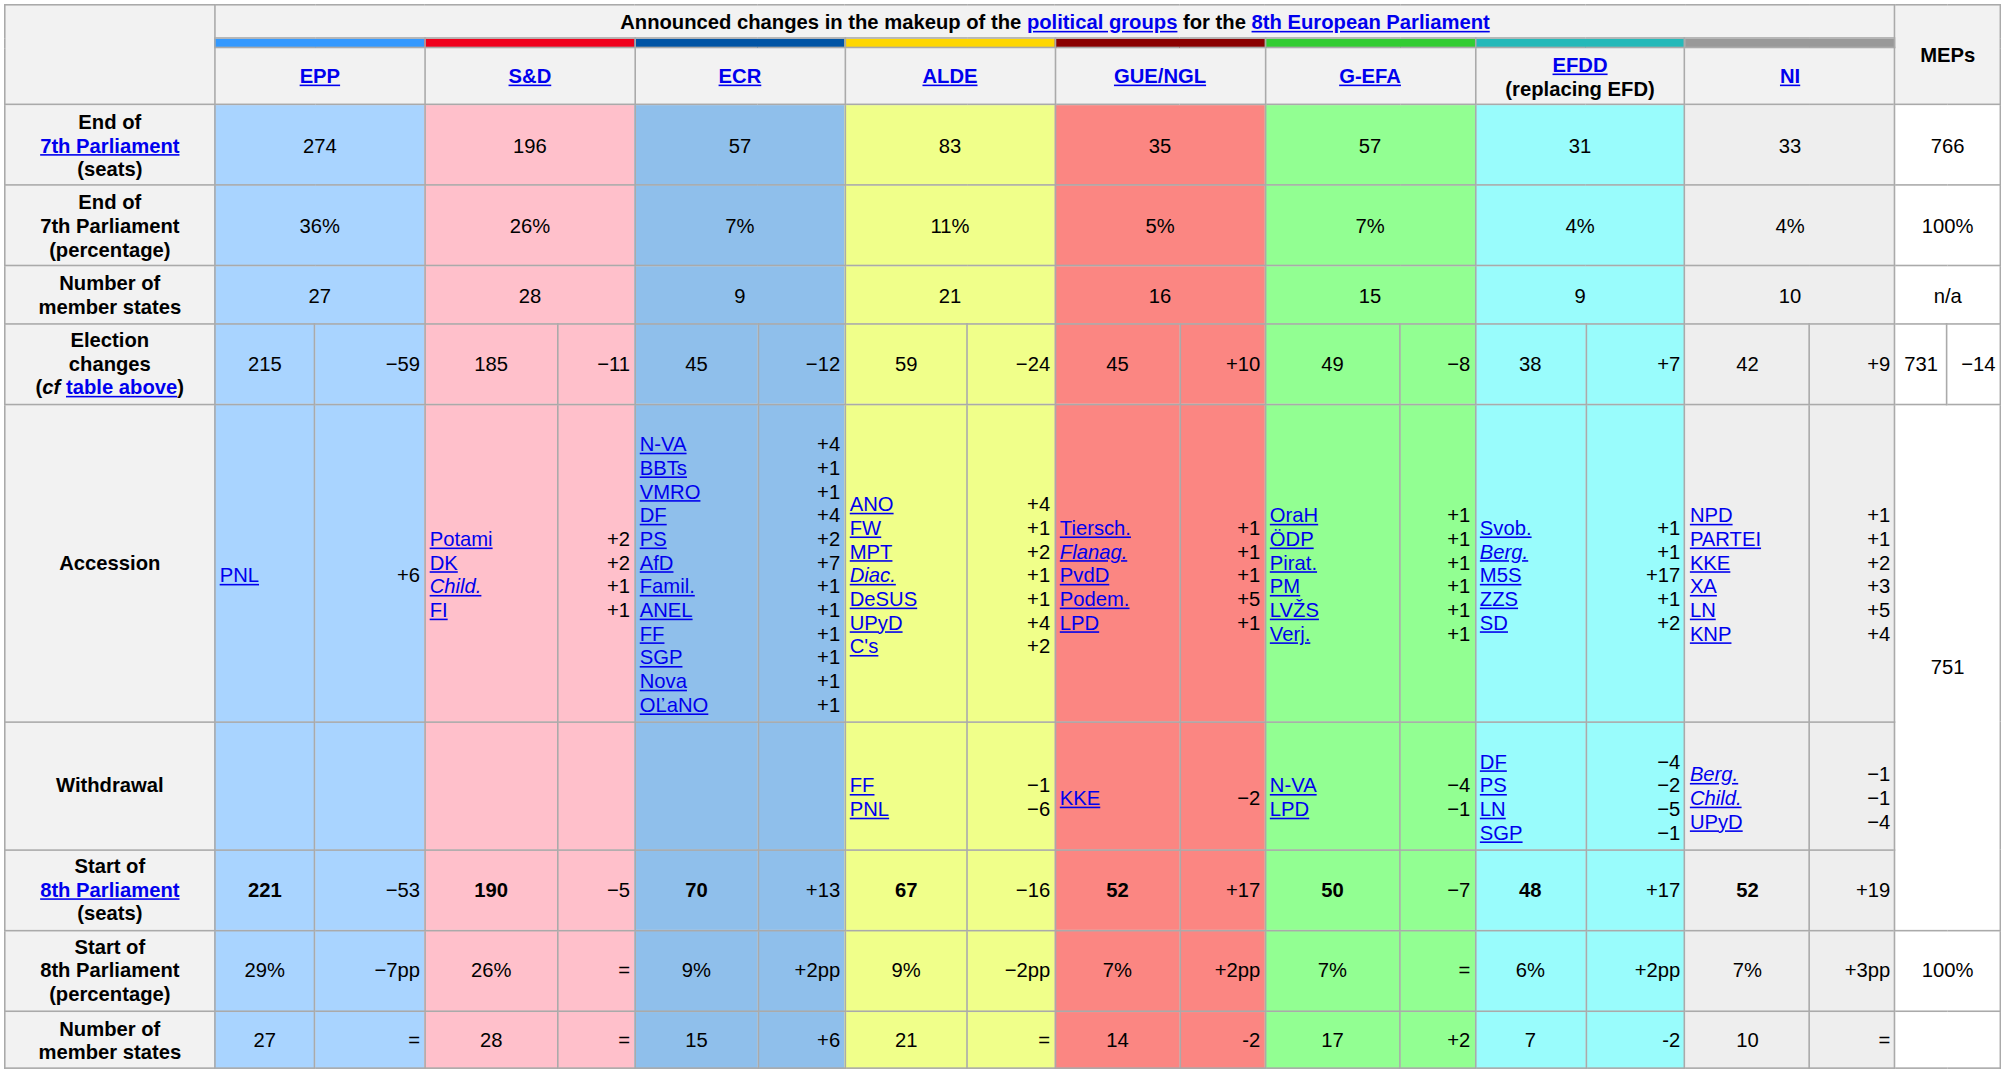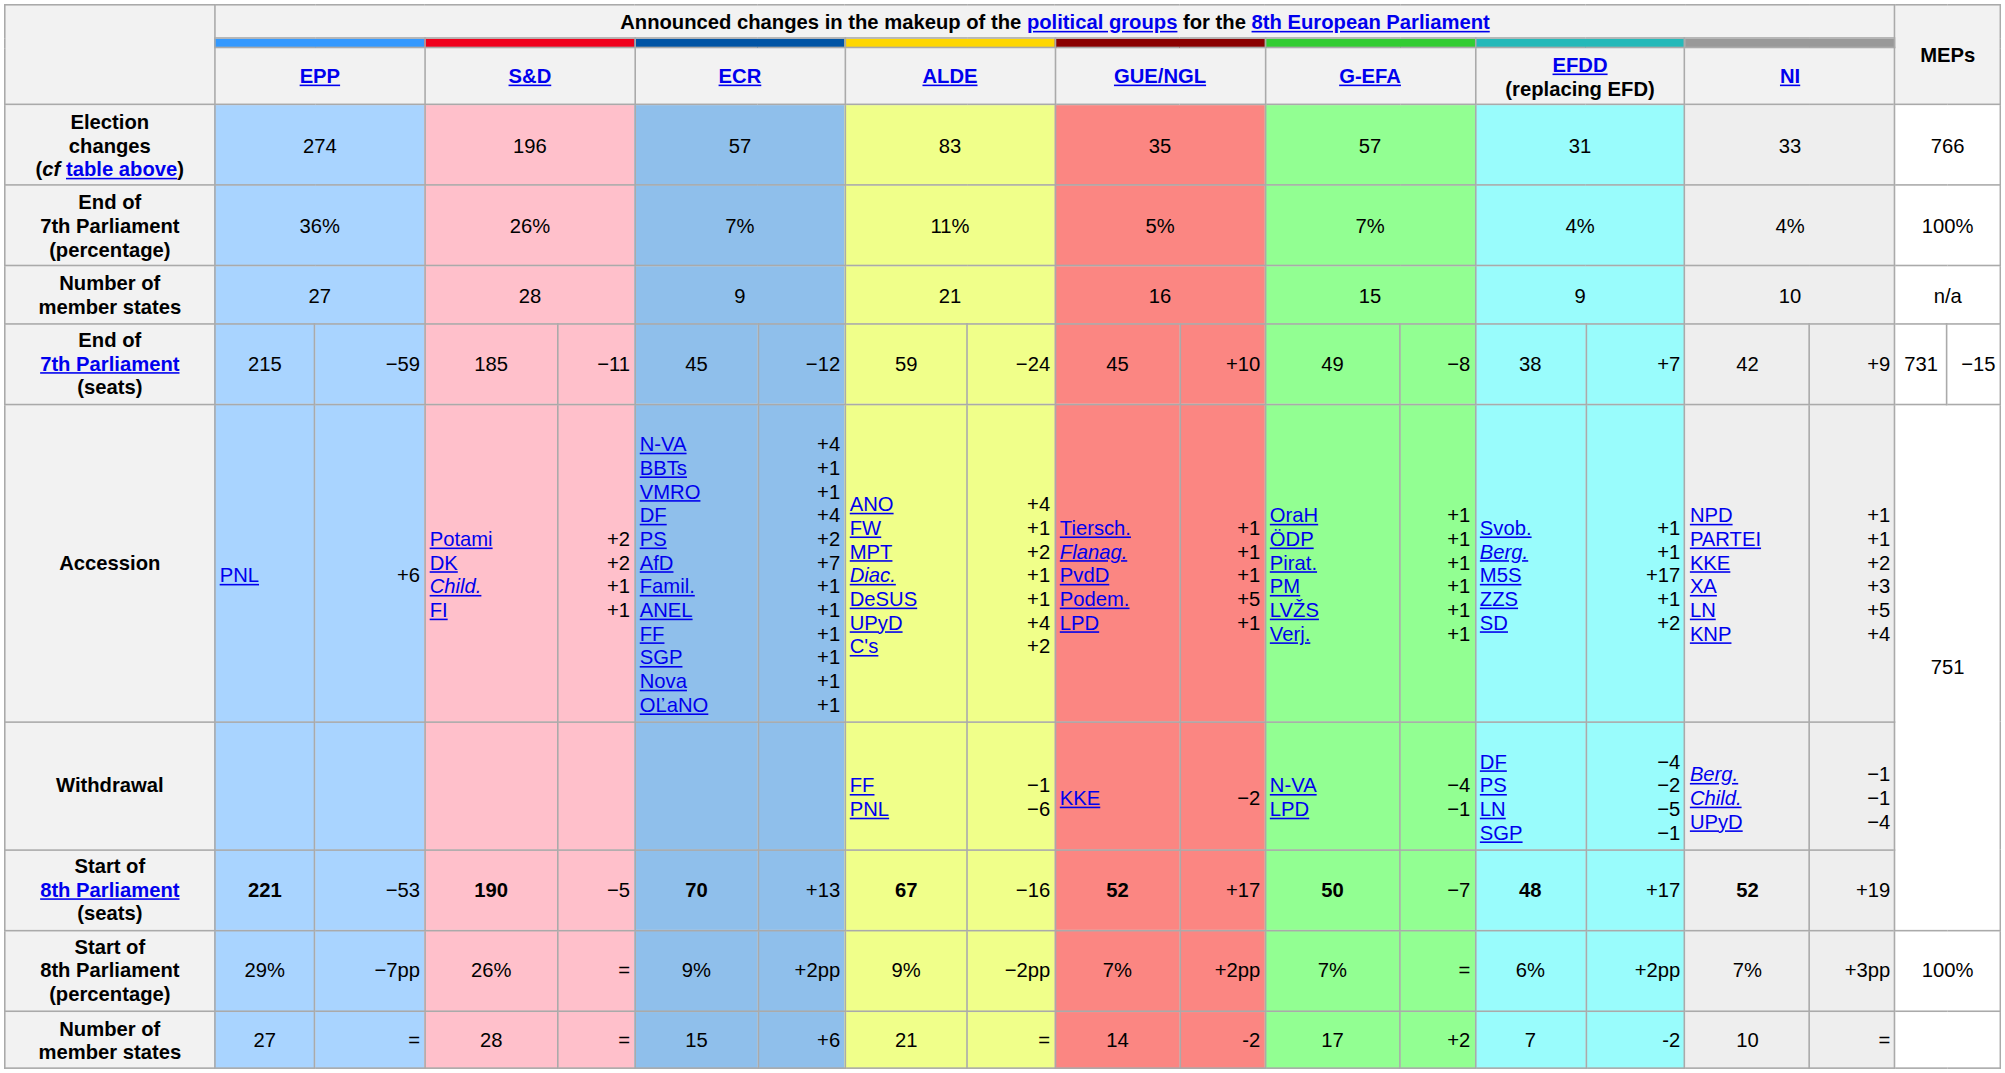(110, 145) End of 7th Parliament (seats) -> (110, 145) Election changes (cf table above)
(110, 363) Election changes (cf table above) -> (110, 363) End of 7th Parliament (seats)
(1978, 363) −14 -> (1978, 363) −15
